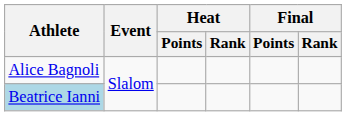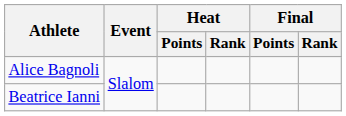(54, 97) lightblue background -> (54, 97) no background
